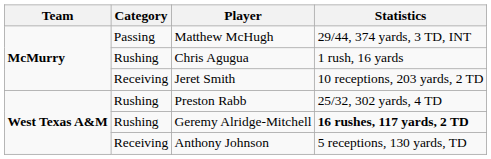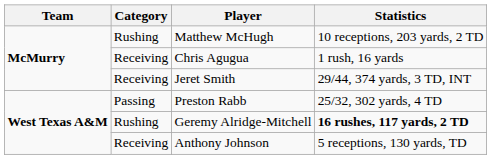(134, 36) Passing -> (136, 36) Rushing
(394, 36) 29/44, 374 yards, 3 TD, INT -> (401, 36) 10 receptions, 203 yards, 2 TD
(136, 58) Rushing -> (141, 58) Receiving
(401, 79) 10 receptions, 203 yards, 2 TD -> (394, 79) 29/44, 374 yards, 3 TD, INT
(136, 100) Rushing -> (134, 100) Passing
